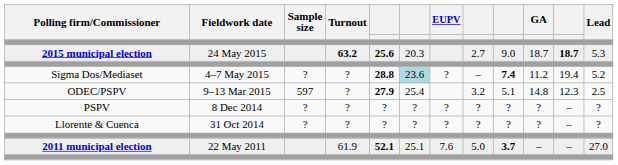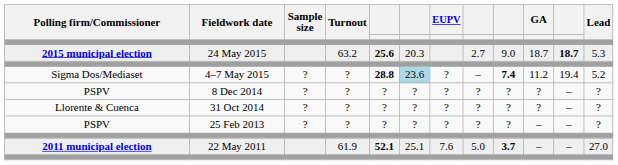(347, 53) bold -> (347, 53) normal
- row: (97, 91)
+ row: (97, 124)
